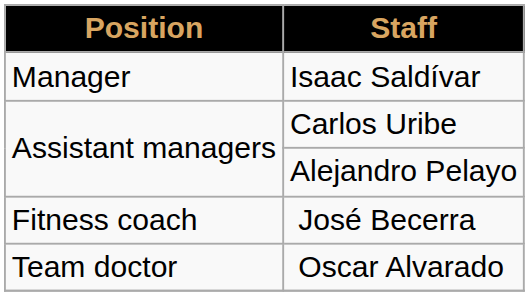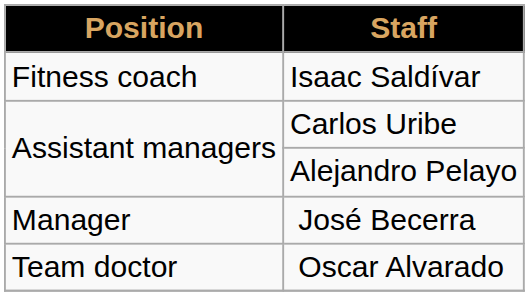(71, 76) Manager -> (105, 76) Fitness coach
(105, 219) Fitness coach -> (71, 219) Manager
